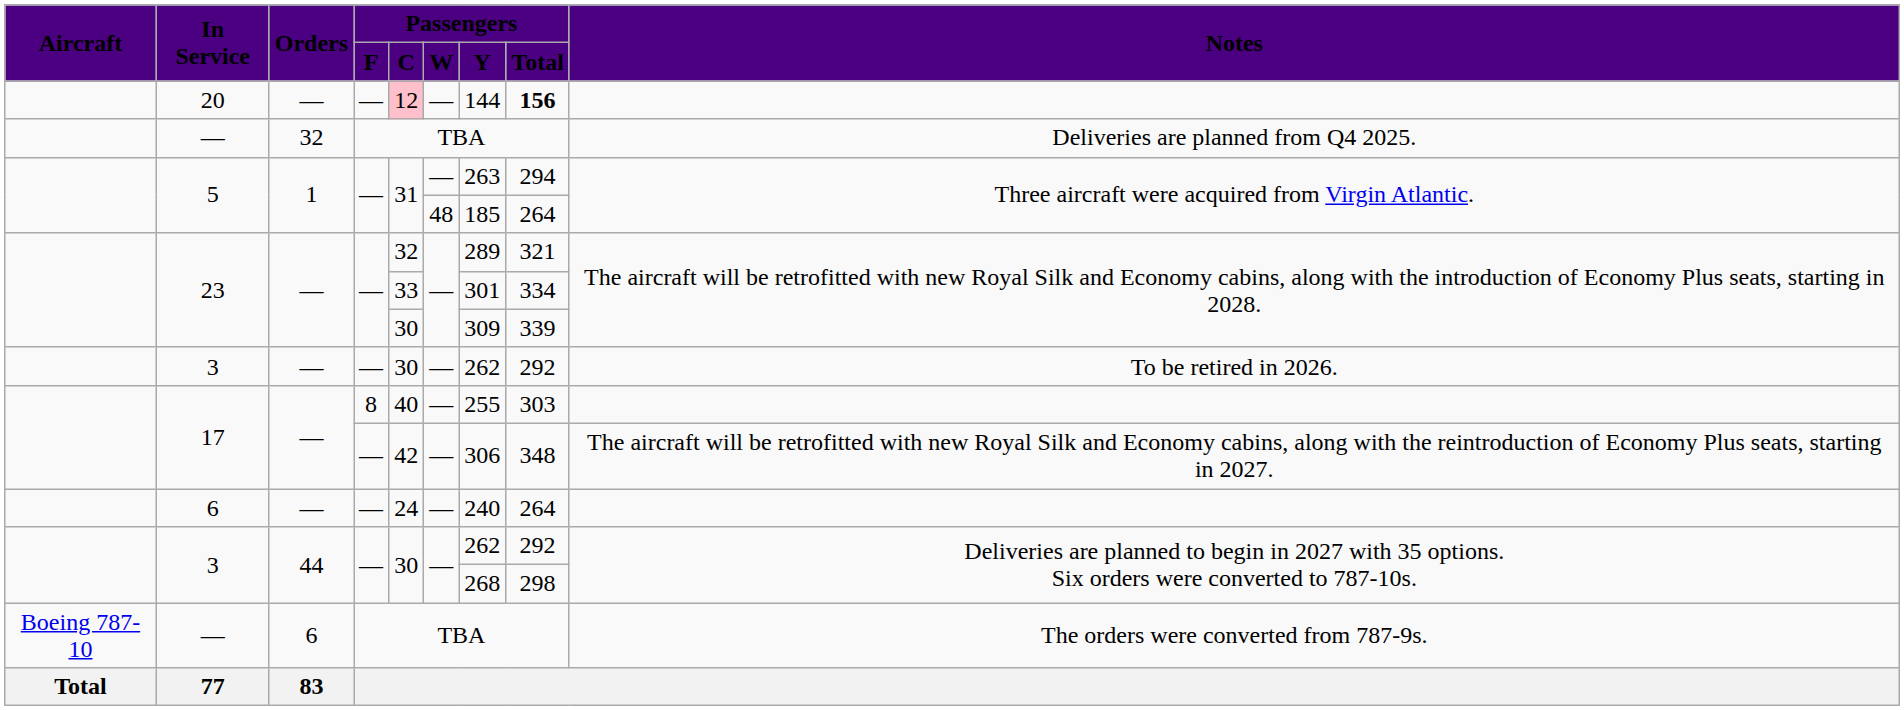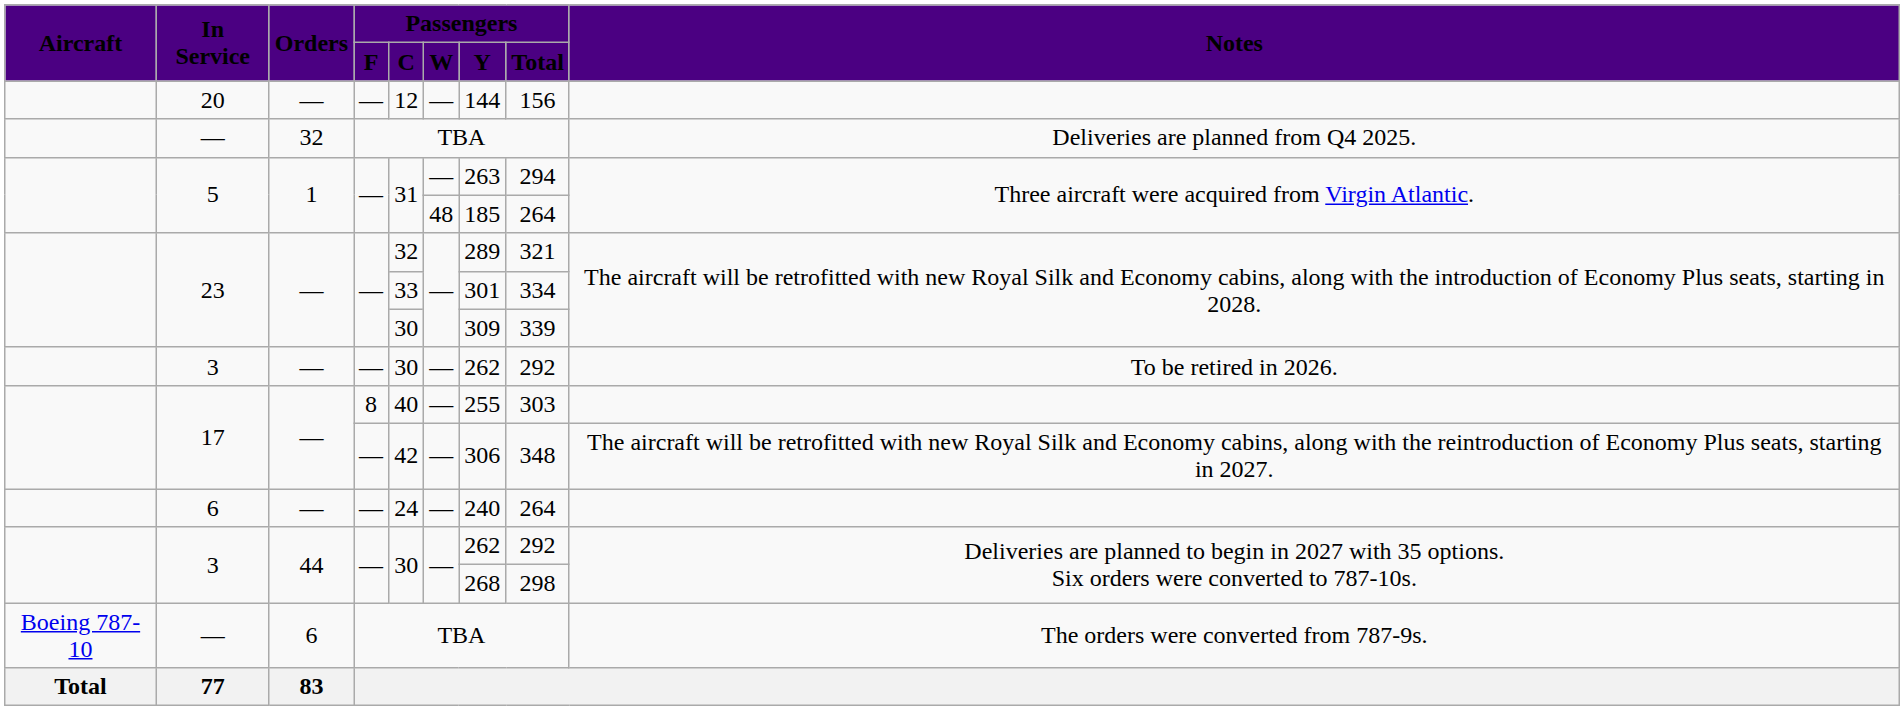(406, 99) pink background -> (406, 99) no background
(538, 99) bold -> (538, 99) normal
